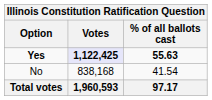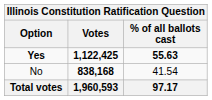(96, 55) lavender background -> (96, 55) no background
(96, 71) normal -> (96, 71) bold
